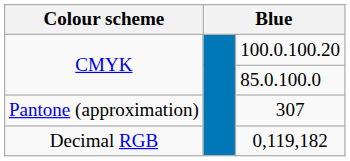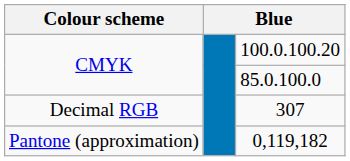(104, 110) Pantone (approximation) -> (104, 110) Decimal RGB
(104, 140) Decimal RGB -> (104, 140) Pantone (approximation)
